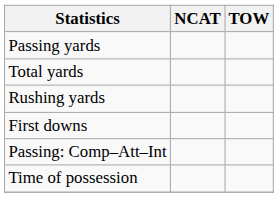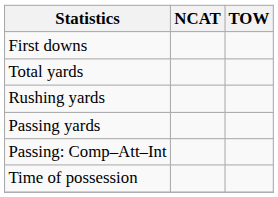rows swapped: (48, 125) <-> (54, 45)
